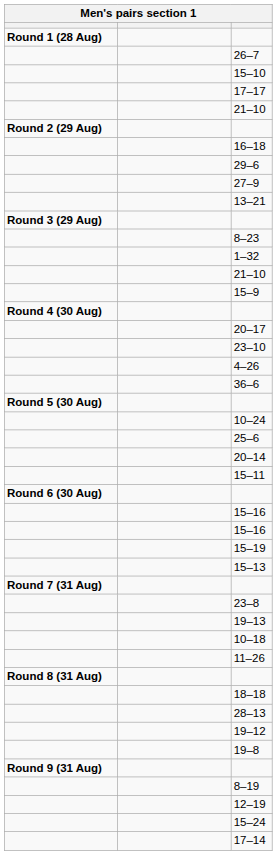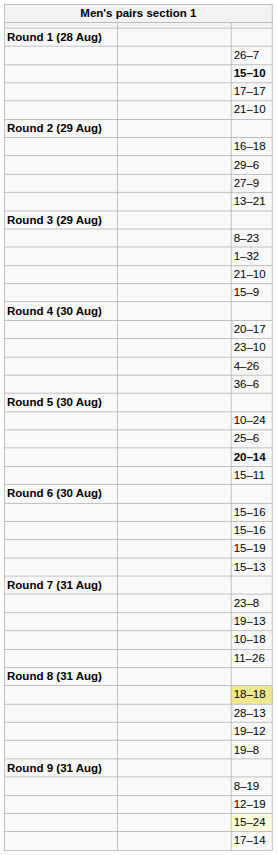(250, 73) normal -> (250, 73) bold
(250, 457) normal -> (250, 457) bold
(250, 694) no background -> (250, 694) khaki background
(250, 822) no background -> (250, 822) lightyellow background
